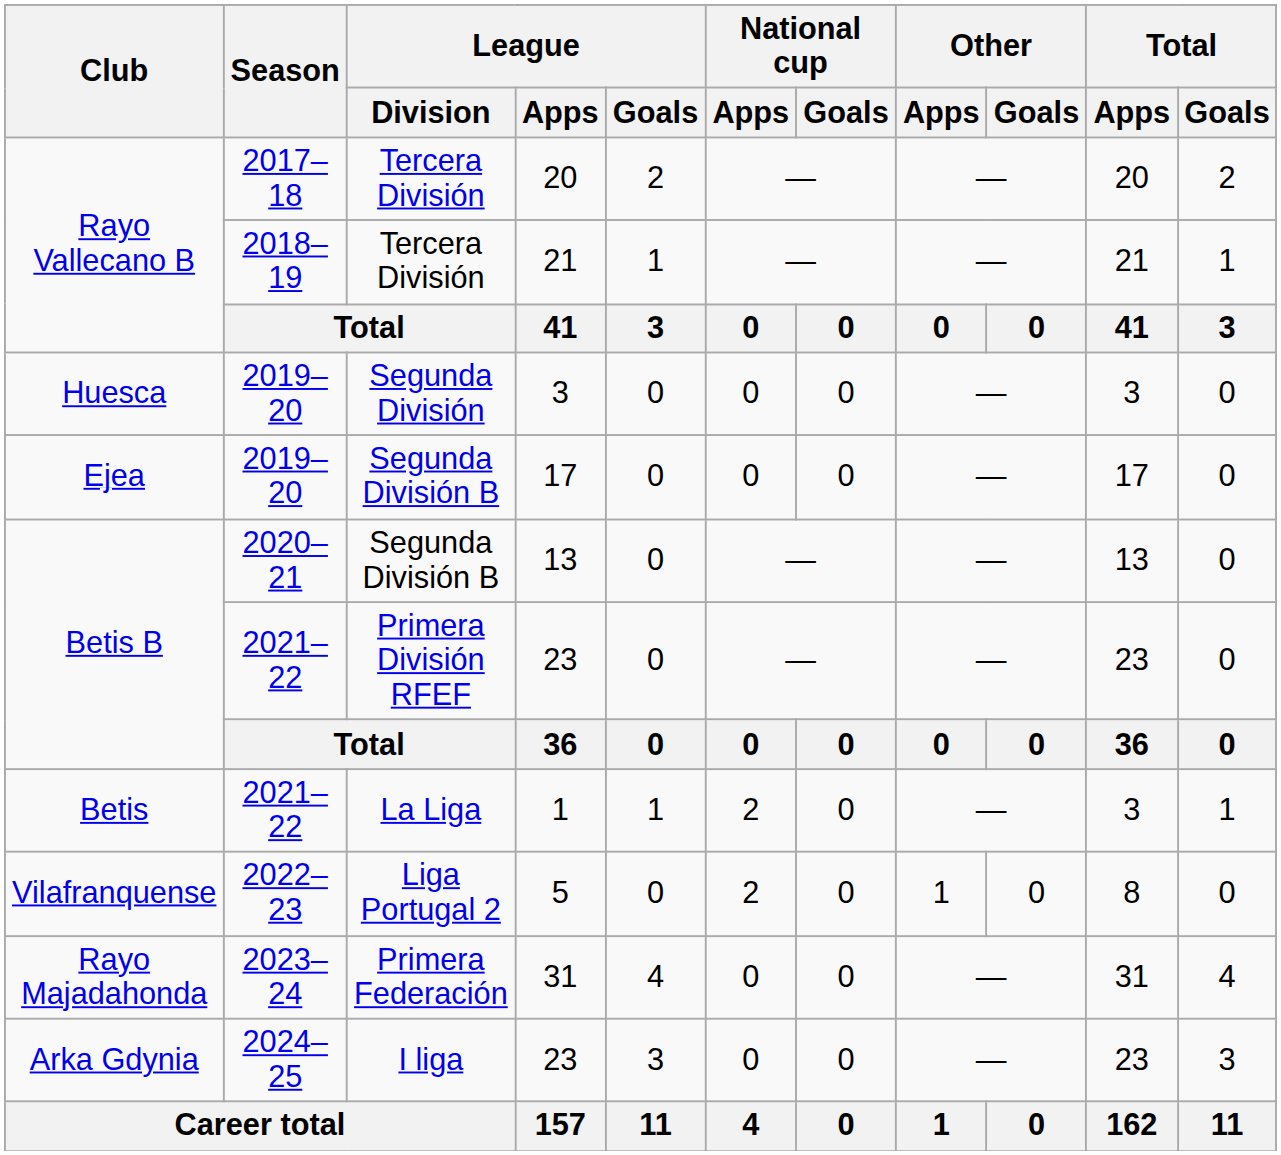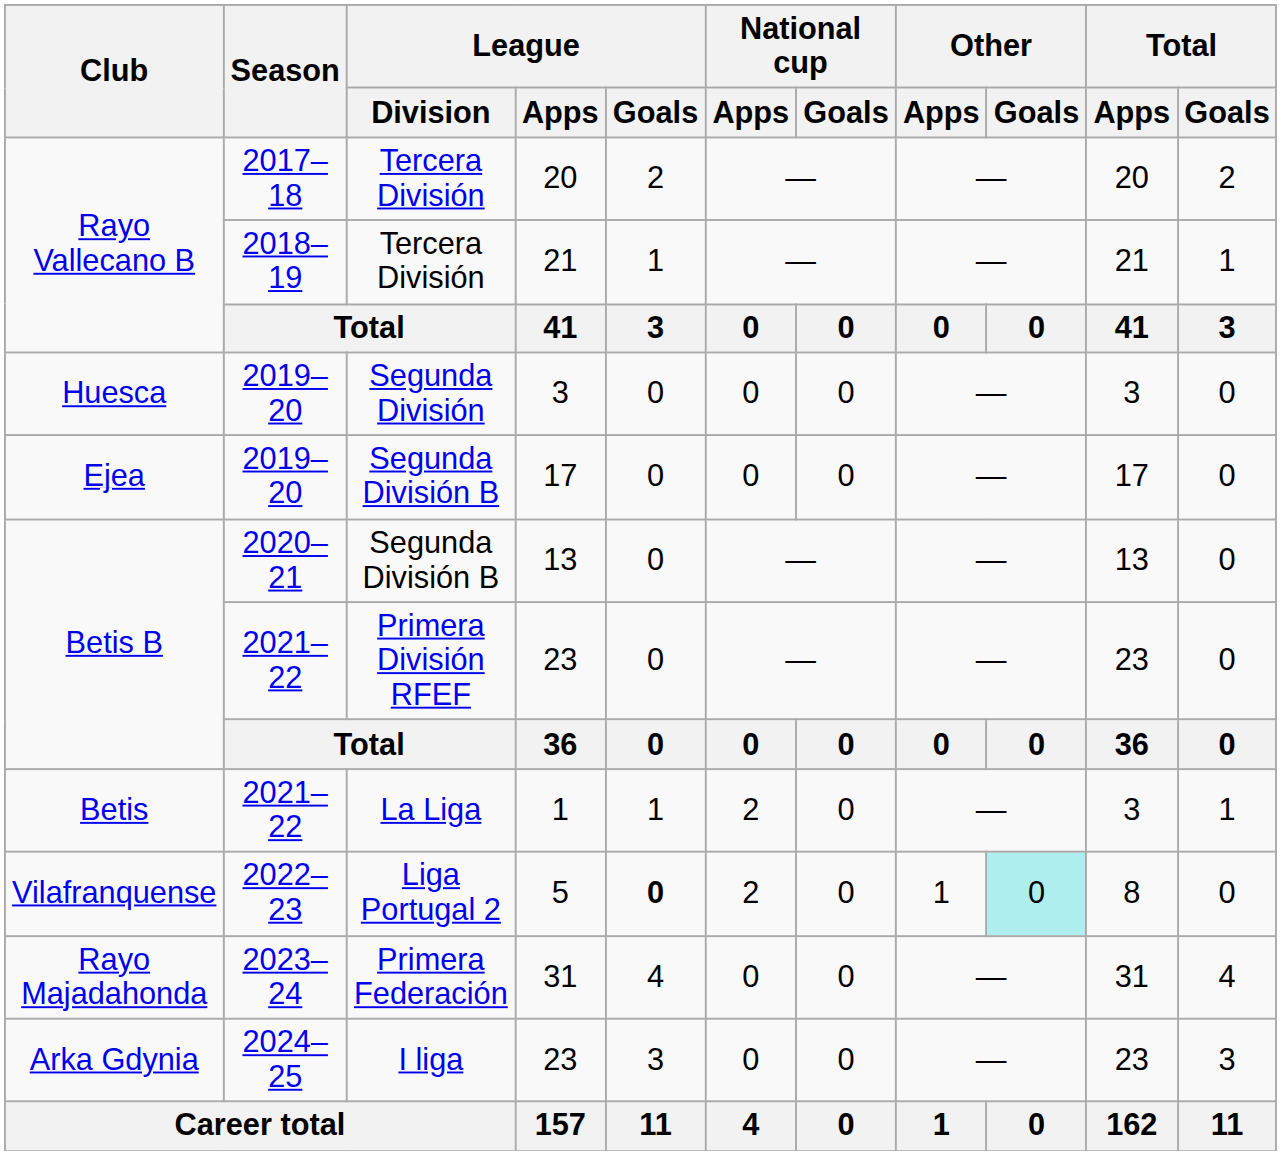(656, 893) normal -> (656, 893) bold
(1037, 893) no background -> (1037, 893) paleturquoise background
